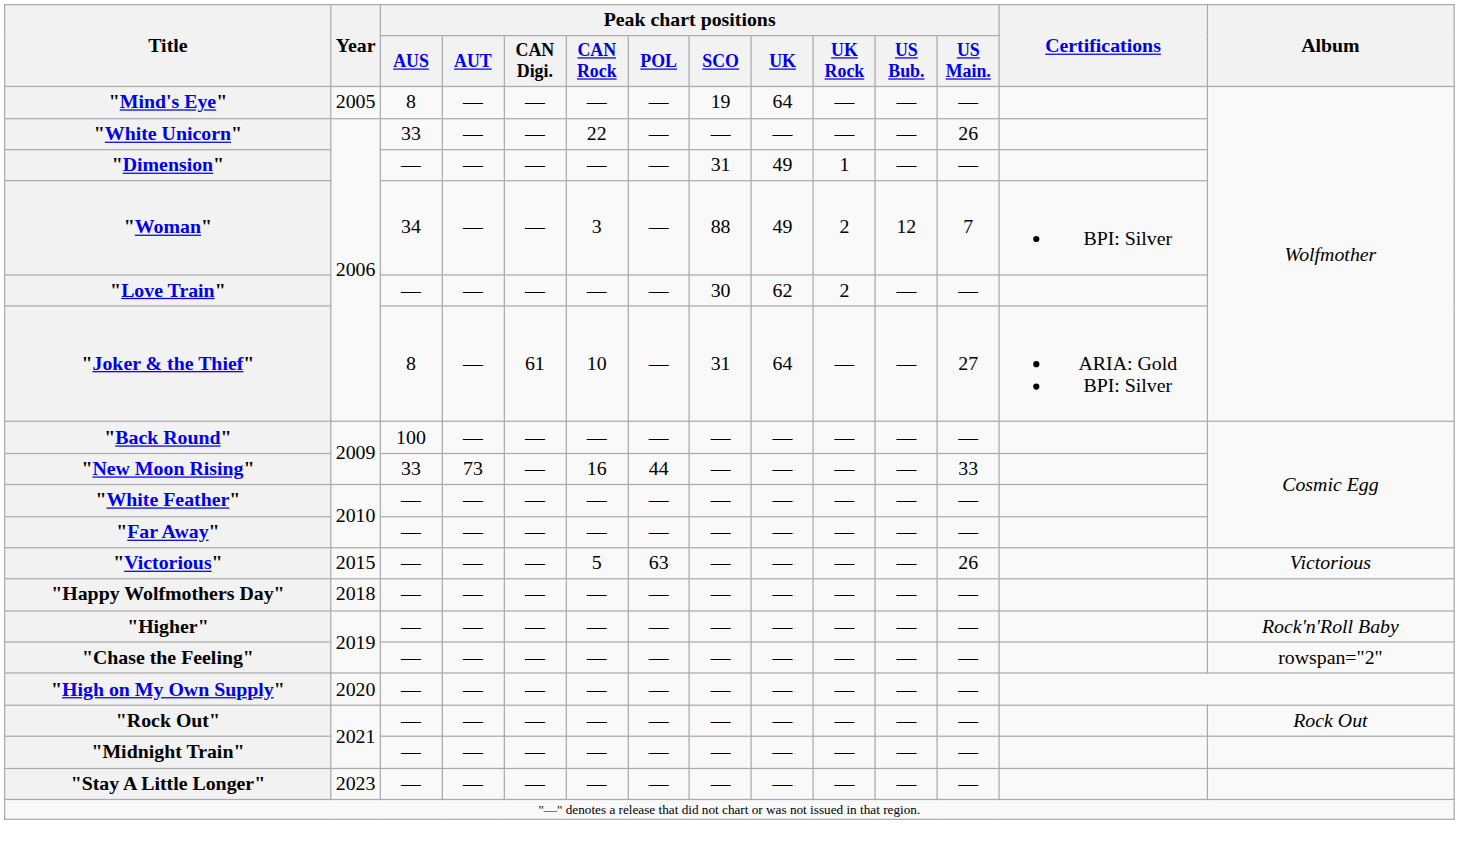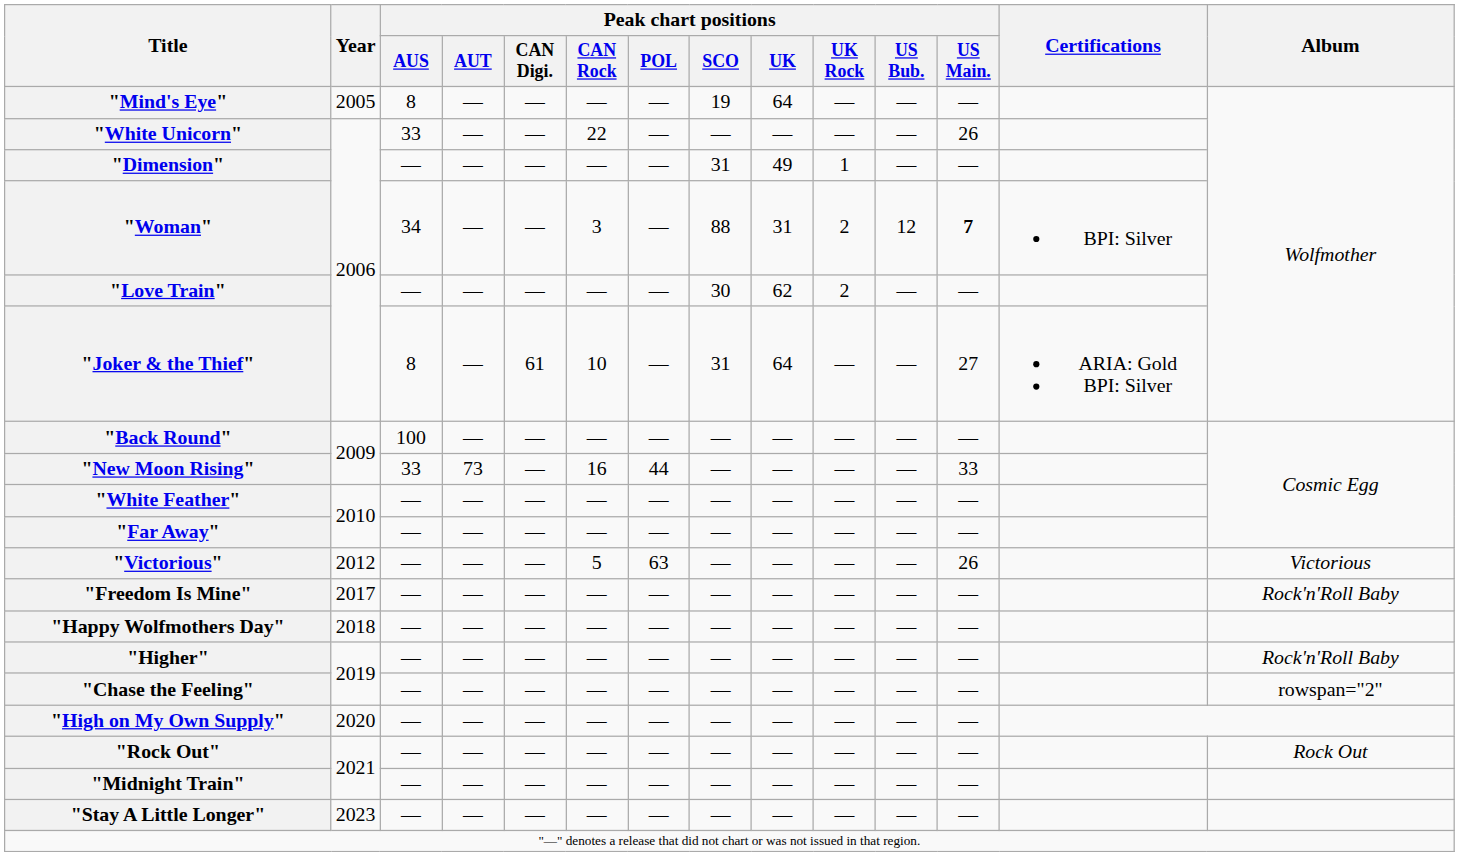(783, 227) 49 -> (783, 227) 31
(968, 227) normal -> (968, 227) bold
(356, 563) 2015 -> (356, 563) 2012
+ row: (168, 594)
